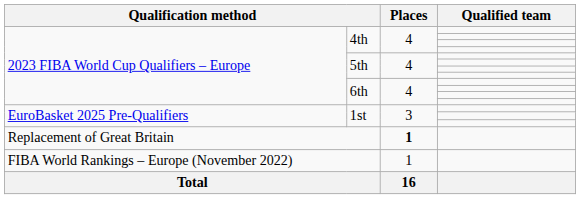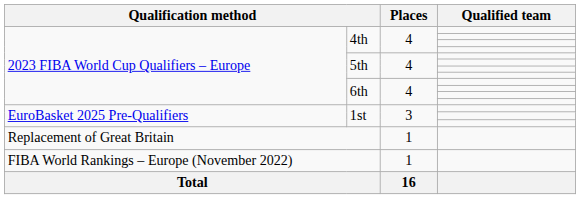(409, 138) bold -> (409, 138) normal
